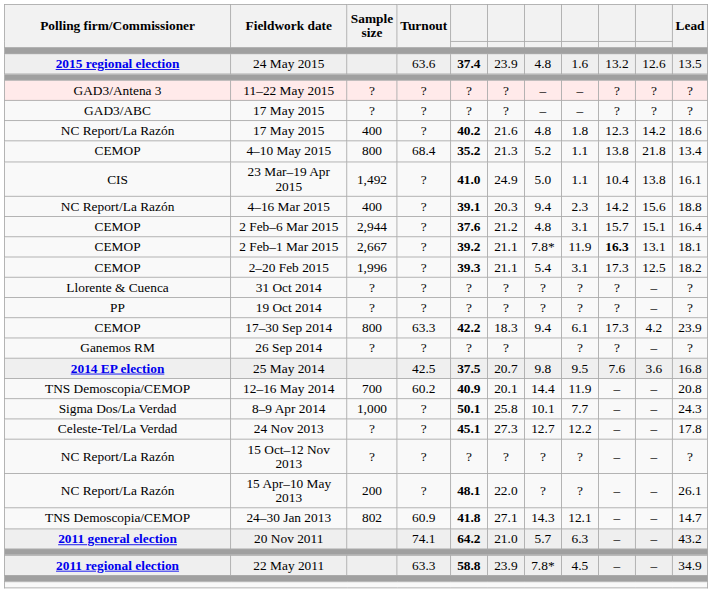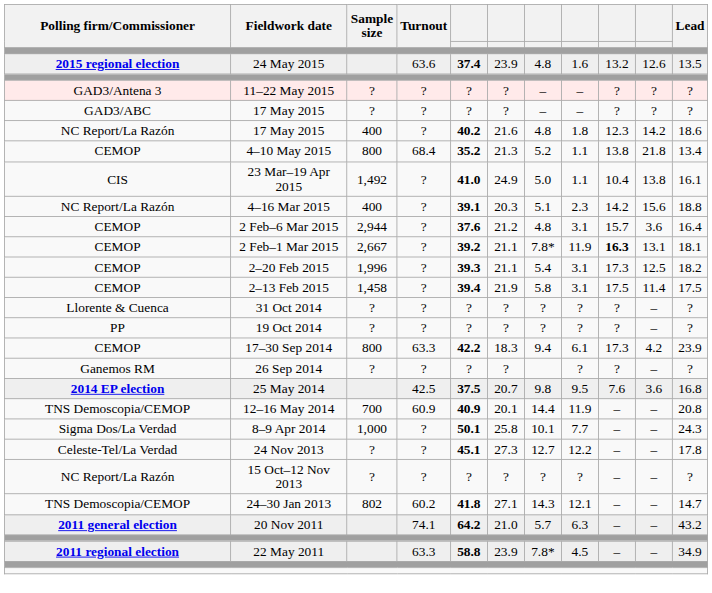(543, 206) 9.4 -> (543, 206) 5.1
(654, 226) 15.1 -> (654, 226) 3.6
+ row: (118, 287)
(424, 388) 60.2 -> (424, 409) 60.9
- row: (118, 491)
(424, 518) 60.9 -> (424, 504) 60.2
